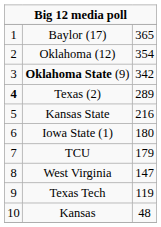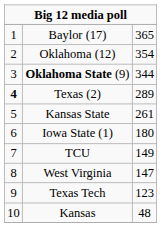(145, 74) 342 -> (145, 74) 344
(145, 113) 216 -> (145, 113) 261
(145, 153) 179 -> (145, 153) 149
(145, 193) 119 -> (145, 193) 123
